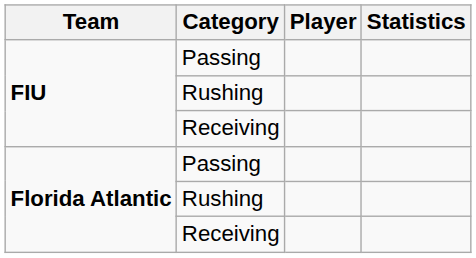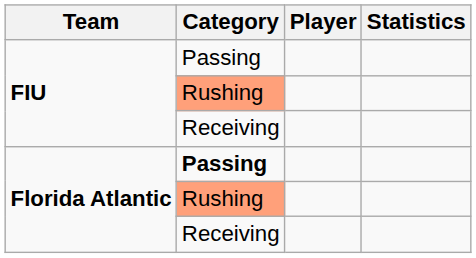(223, 92) no background -> (223, 92) lightsalmon background
(221, 163) normal -> (225, 163) bold
(223, 198) no background -> (223, 198) lightsalmon background
